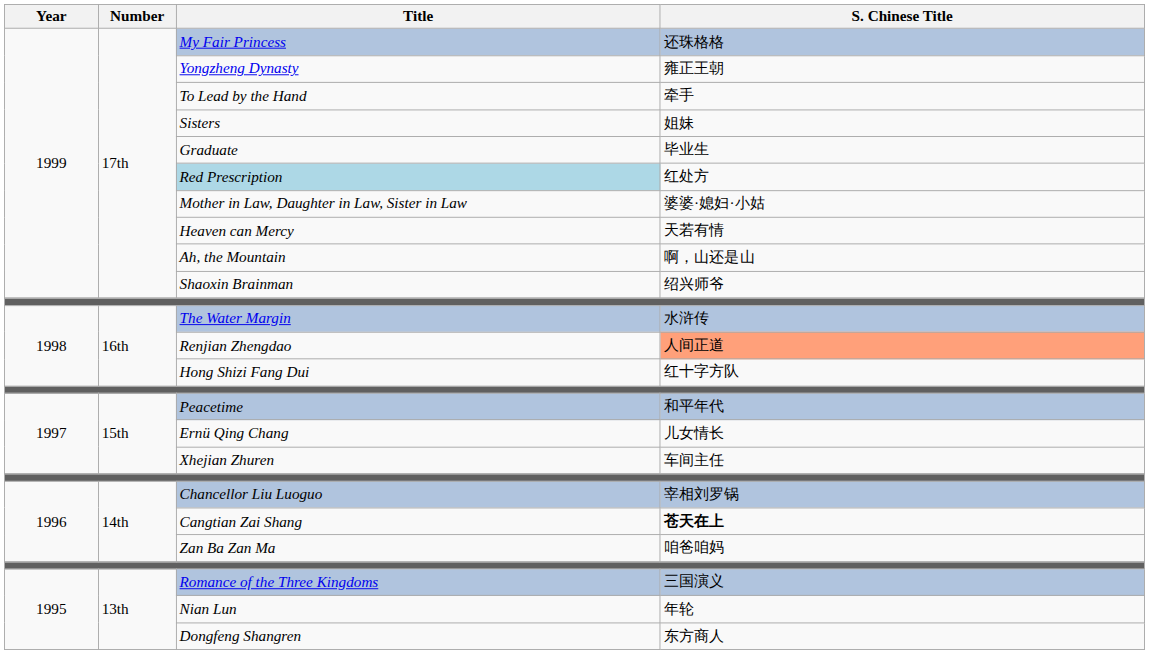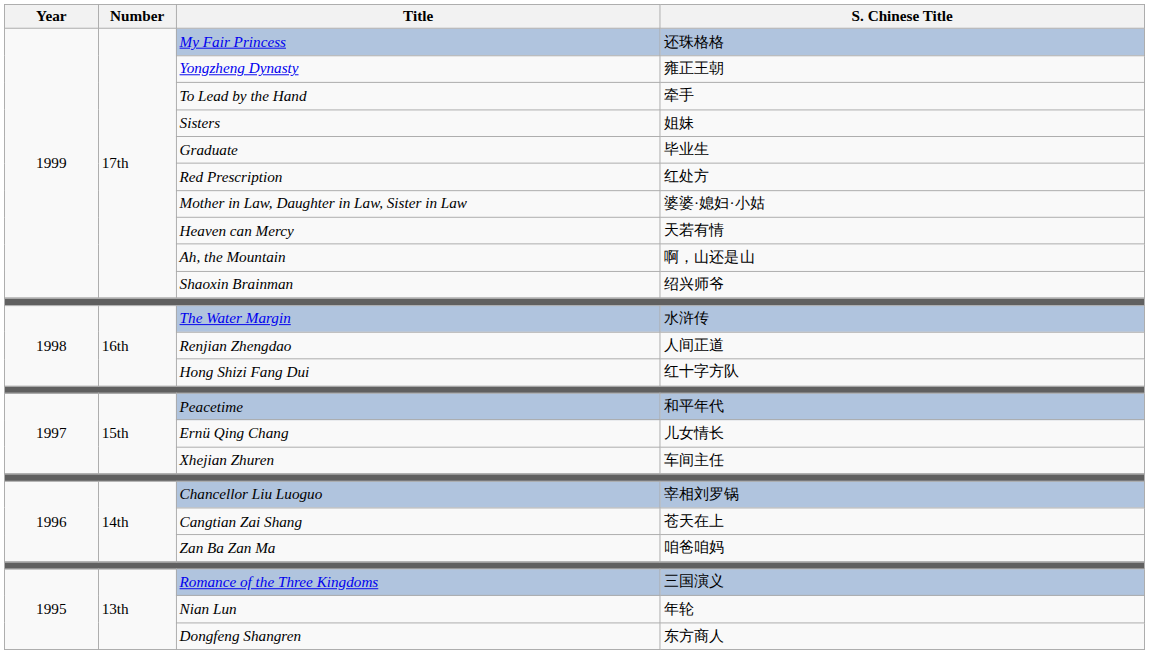(231, 176) lightblue background -> (231, 176) no background
(694, 345) lightsalmon background -> (694, 345) no background
(694, 520) bold -> (694, 520) normal
